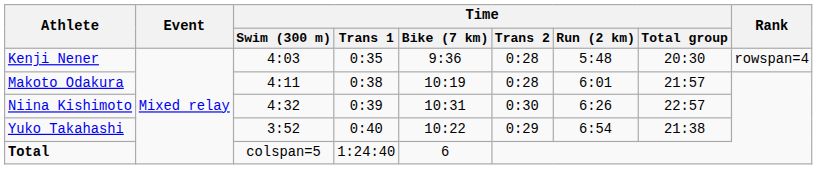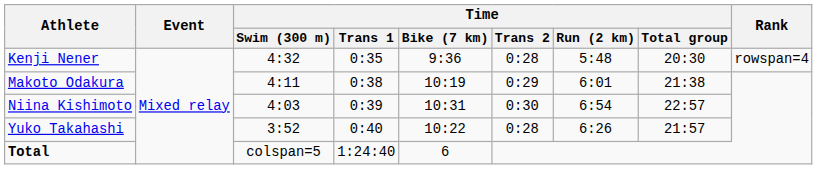(284, 60) 4:03 -> (284, 60) 4:32
(522, 83) 0:28 -> (522, 83) 0:29
(685, 83) 21:57 -> (685, 83) 21:38
(284, 106) 4:32 -> (284, 106) 4:03
(596, 106) 6:26 -> (596, 106) 6:54
(522, 129) 0:29 -> (522, 129) 0:28
(596, 129) 6:54 -> (596, 129) 6:26
(685, 129) 21:38 -> (685, 129) 21:57
